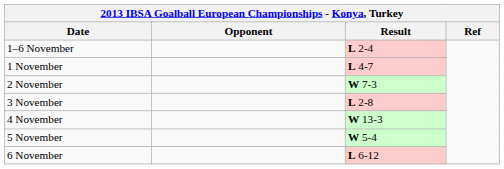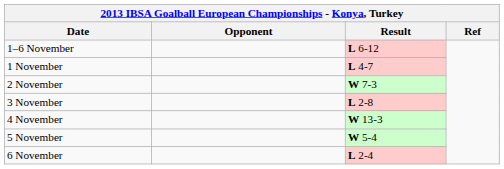(361, 48) L 2-4 -> (363, 48) L 6-12
(363, 155) L 6-12 -> (361, 155) L 2-4
